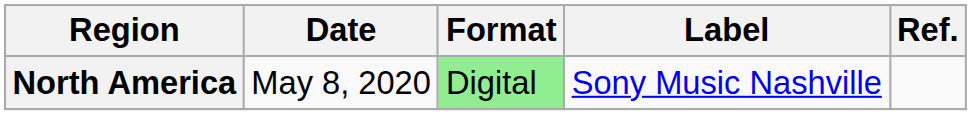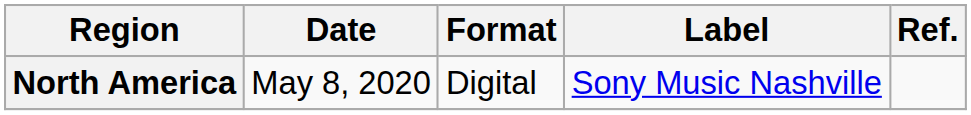(491, 82) lightgreen background -> (491, 82) no background
